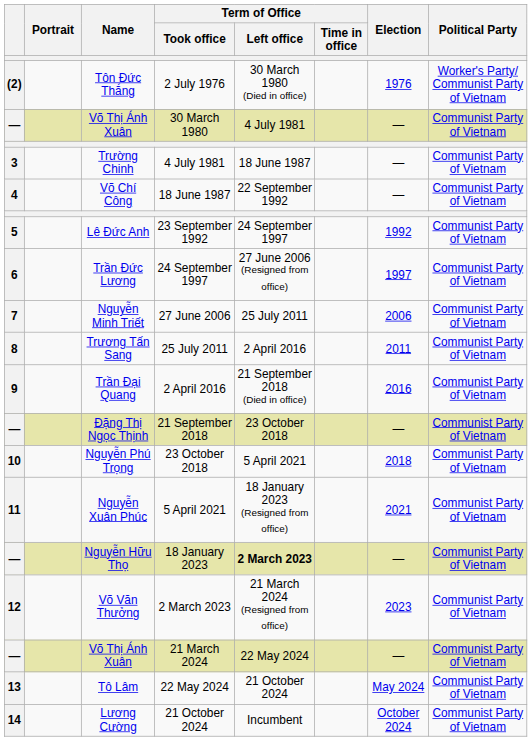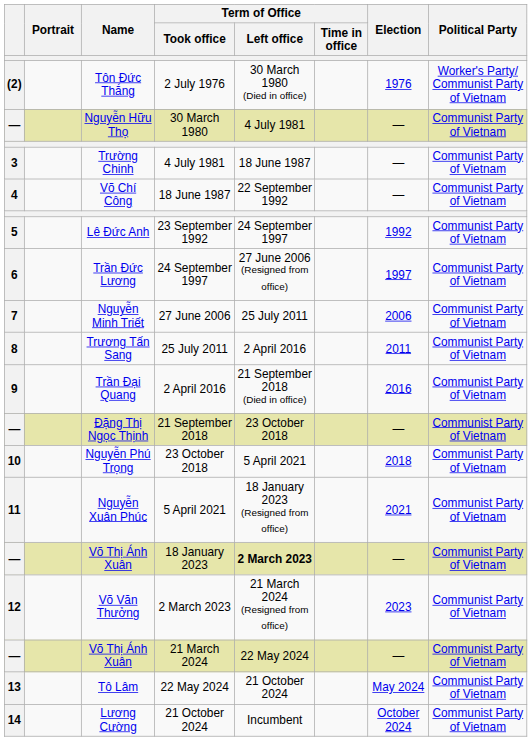(118, 125) Võ Thị Ánh Xuân -> (118, 125) Nguyễn Hữu Thọ
(118, 558) Nguyễn Hữu Thọ -> (118, 558) Võ Thị Ánh Xuân
